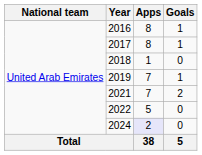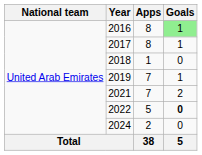(180, 28) no background -> (180, 28) lightgreen background
(180, 110) normal -> (180, 110) bold
(148, 126) lavender background -> (148, 126) no background
